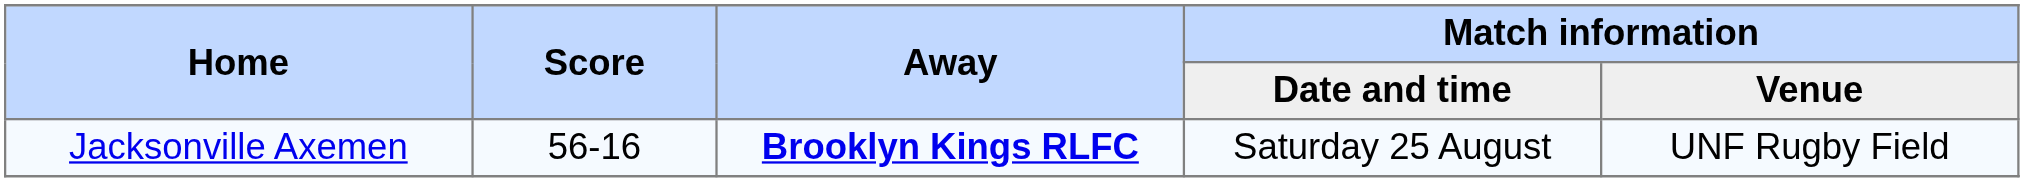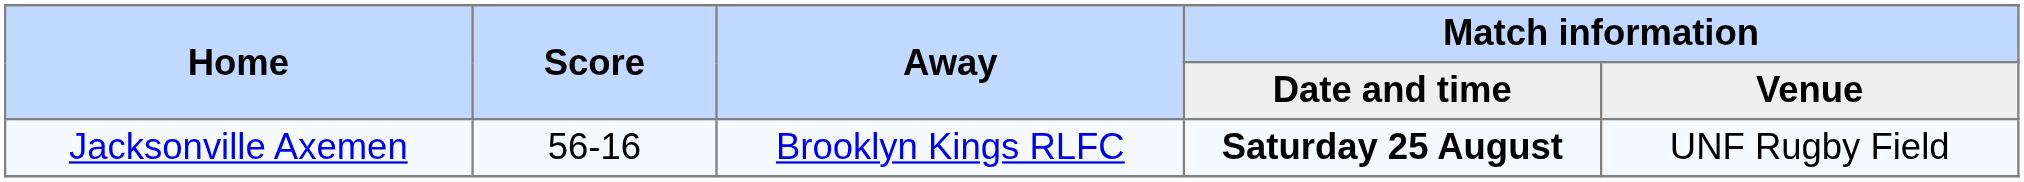(950, 146) bold -> (950, 146) normal
(1392, 146) normal -> (1392, 146) bold
